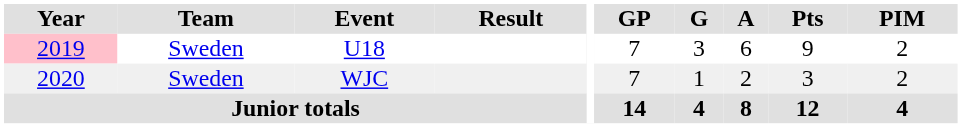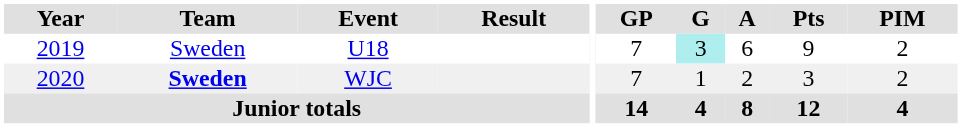(61, 48) pink background -> (61, 48) no background
(699, 48) no background -> (701, 48) paleturquoise background
(206, 78) normal -> (208, 78) bold
